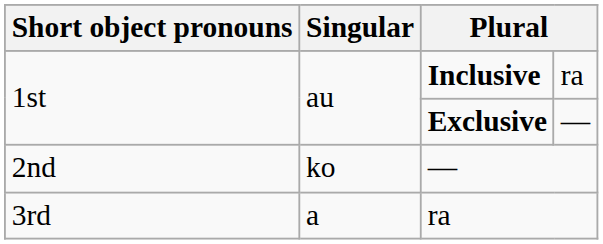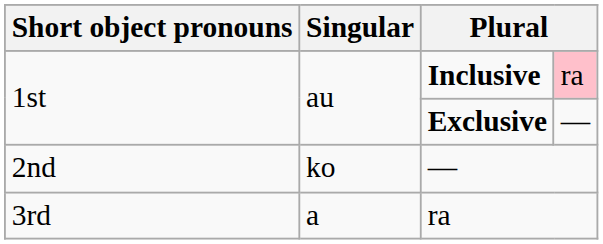(572, 74) no background -> (572, 74) pink background
